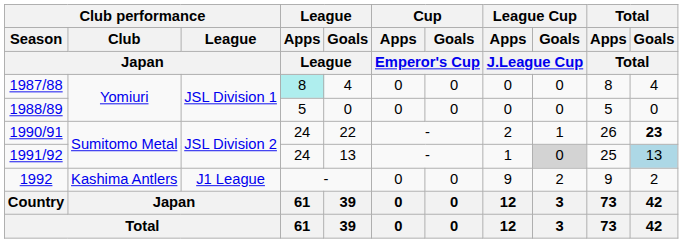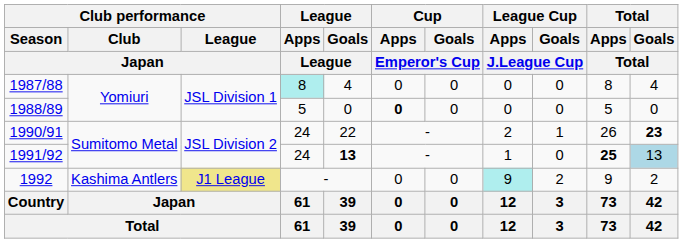(398, 109) normal -> (398, 109) bold
(348, 156) normal -> (348, 156) bold
(560, 156) lightgrey background -> (560, 156) no background
(608, 156) normal -> (608, 156) bold
(231, 179) no background -> (231, 179) khaki background
(508, 179) no background -> (508, 179) paleturquoise background
